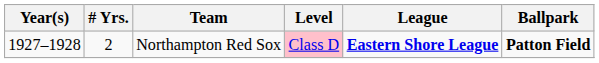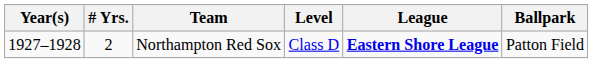(314, 44) pink background -> (314, 44) no background
(548, 44) bold -> (545, 44) normal
